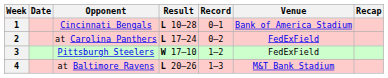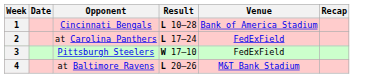- column: (216, 11)
